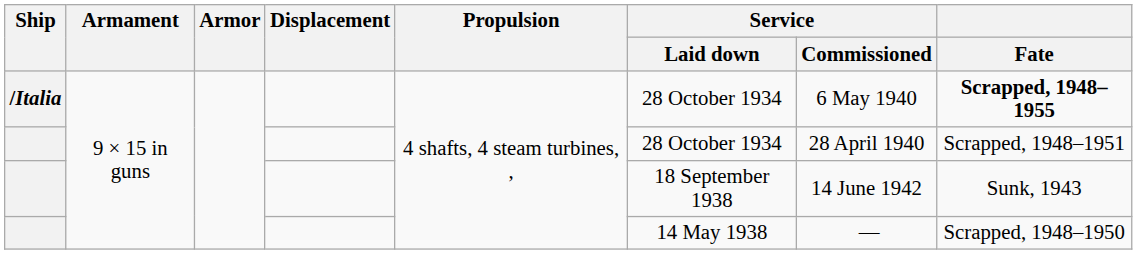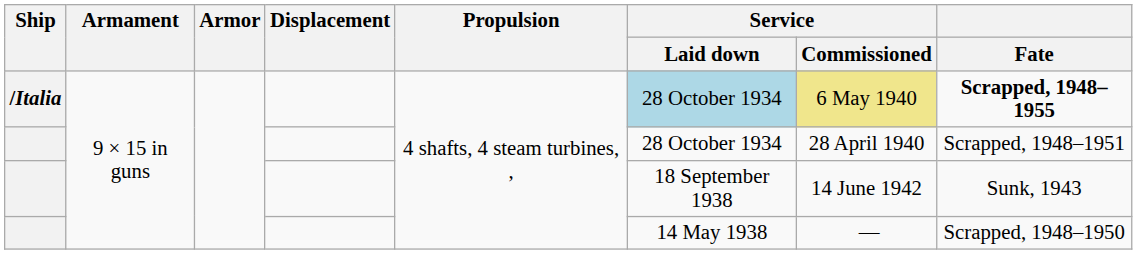(712, 98) no background -> (712, 98) lightblue background
(867, 98) no background -> (867, 98) khaki background
